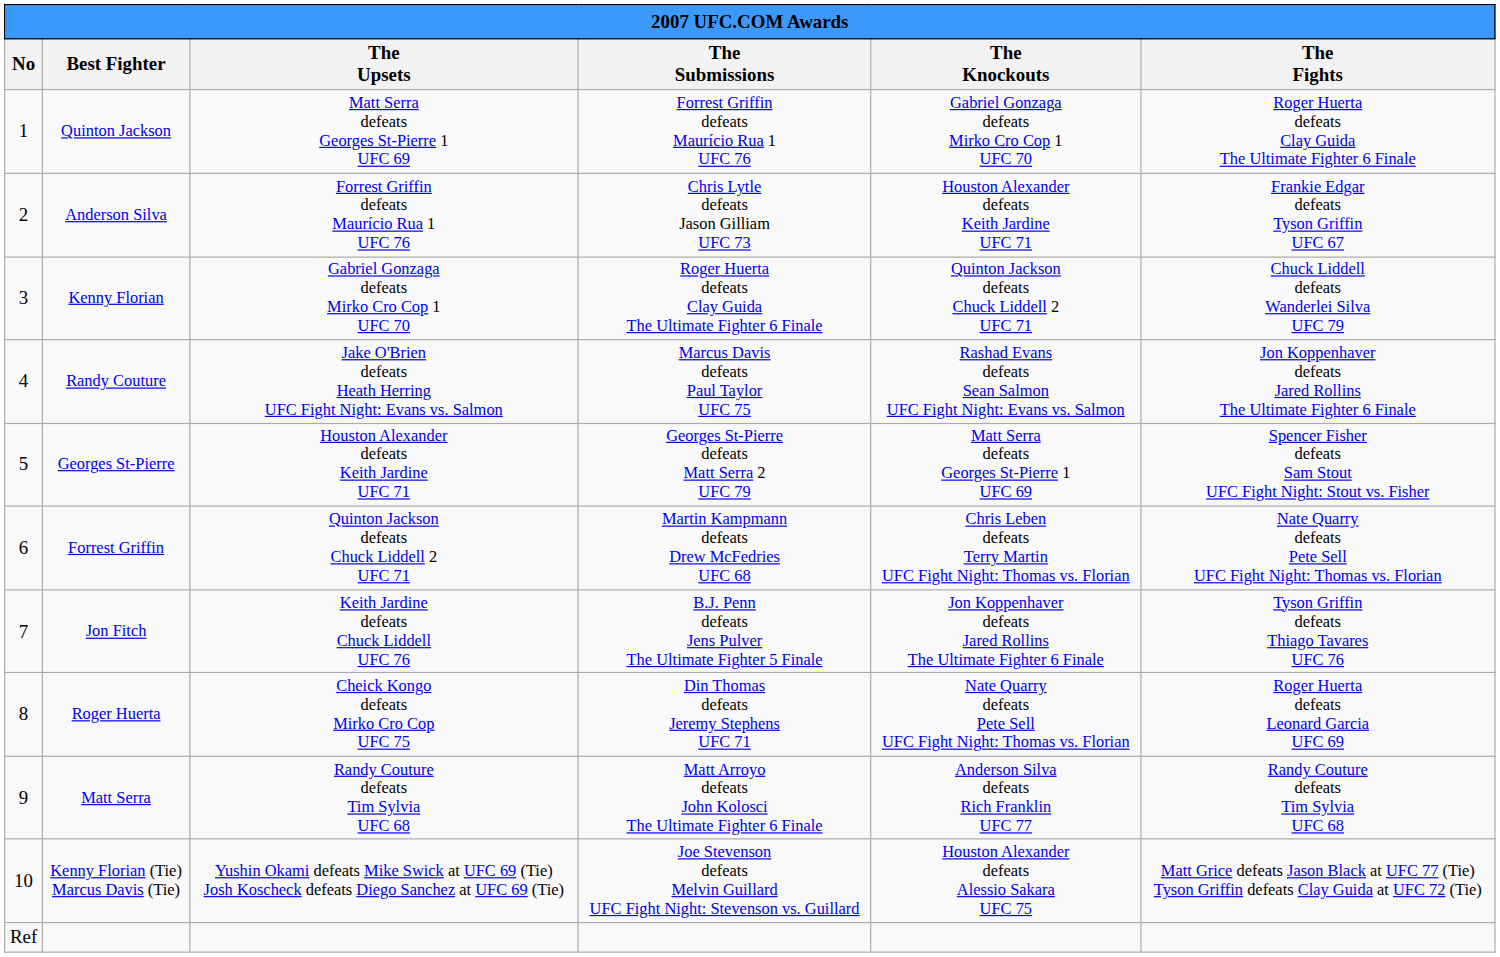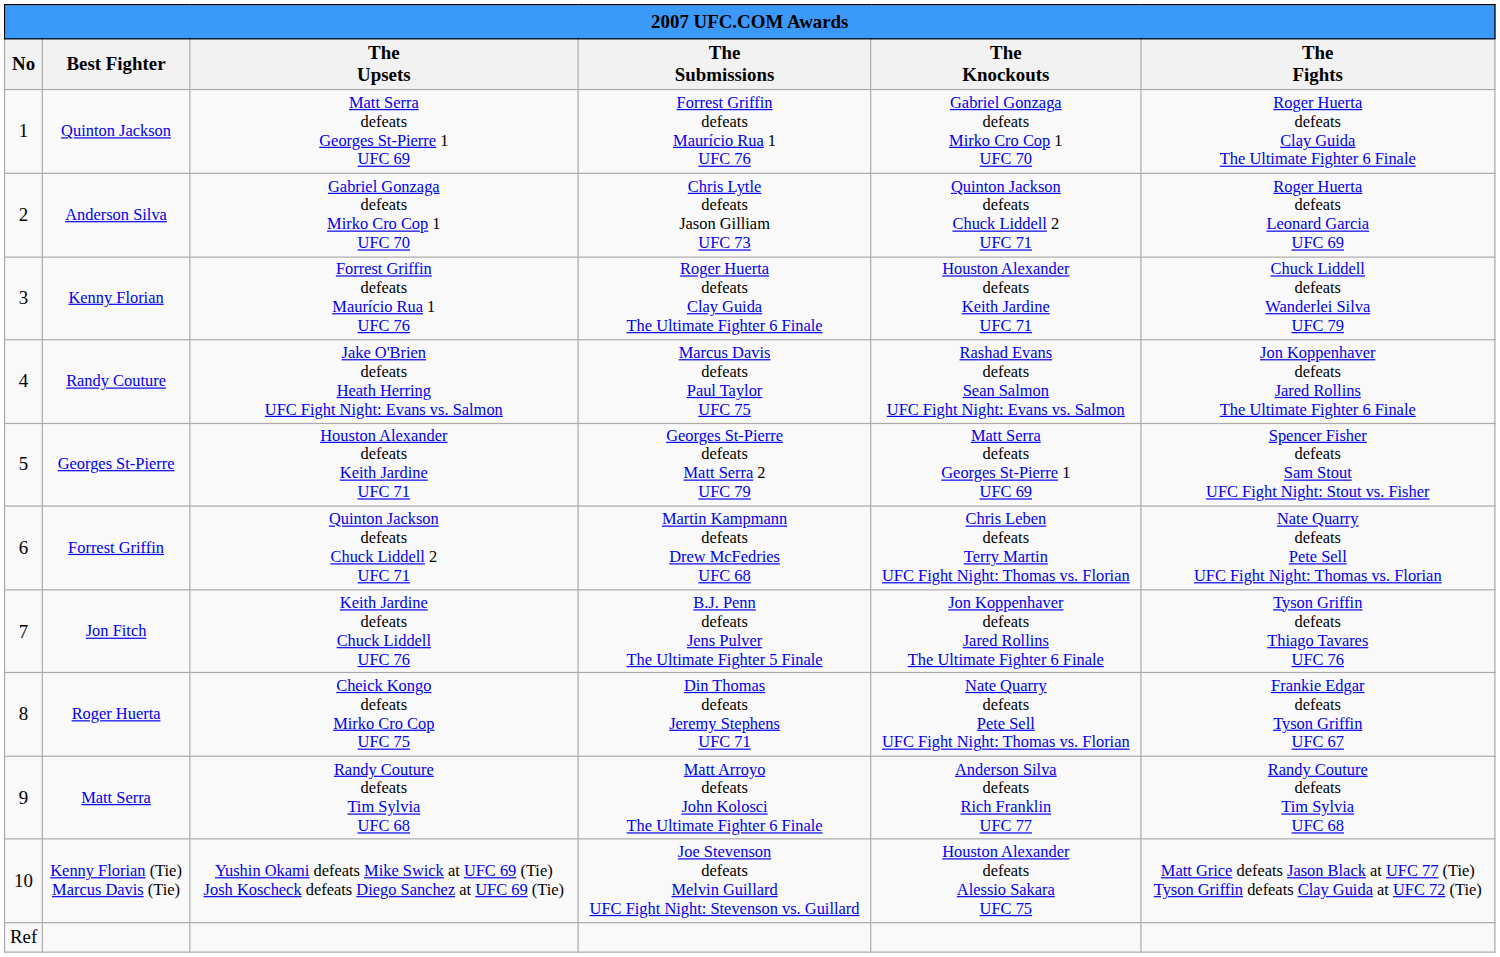(384, 214) Forrest Griffin defeats Maurício Rua 1 UFC 76 -> (384, 214) Gabriel Gonzaga defeats Mirko Cro Cop 1 UFC 70
(1006, 214) Houston Alexander defeats Keith Jardine UFC 71 -> (1006, 214) Quinton Jackson defeats Chuck Liddell 2 UFC 71
(1318, 214) Frankie Edgar defeats Tyson Griffin UFC 67 -> (1318, 214) Roger Huerta defeats Leonard Garcia UFC 69
(384, 298) Gabriel Gonzaga defeats Mirko Cro Cop 1 UFC 70 -> (384, 298) Forrest Griffin defeats Maurício Rua 1 UFC 76
(1006, 298) Quinton Jackson defeats Chuck Liddell 2 UFC 71 -> (1006, 298) Houston Alexander defeats Keith Jardine UFC 71
(1318, 714) Roger Huerta defeats Leonard Garcia UFC 69 -> (1318, 714) Frankie Edgar defeats Tyson Griffin UFC 67
